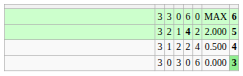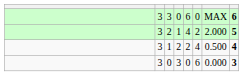(188, 32) bold -> (188, 32) normal
(234, 63) lightgreen background -> (234, 63) no background
